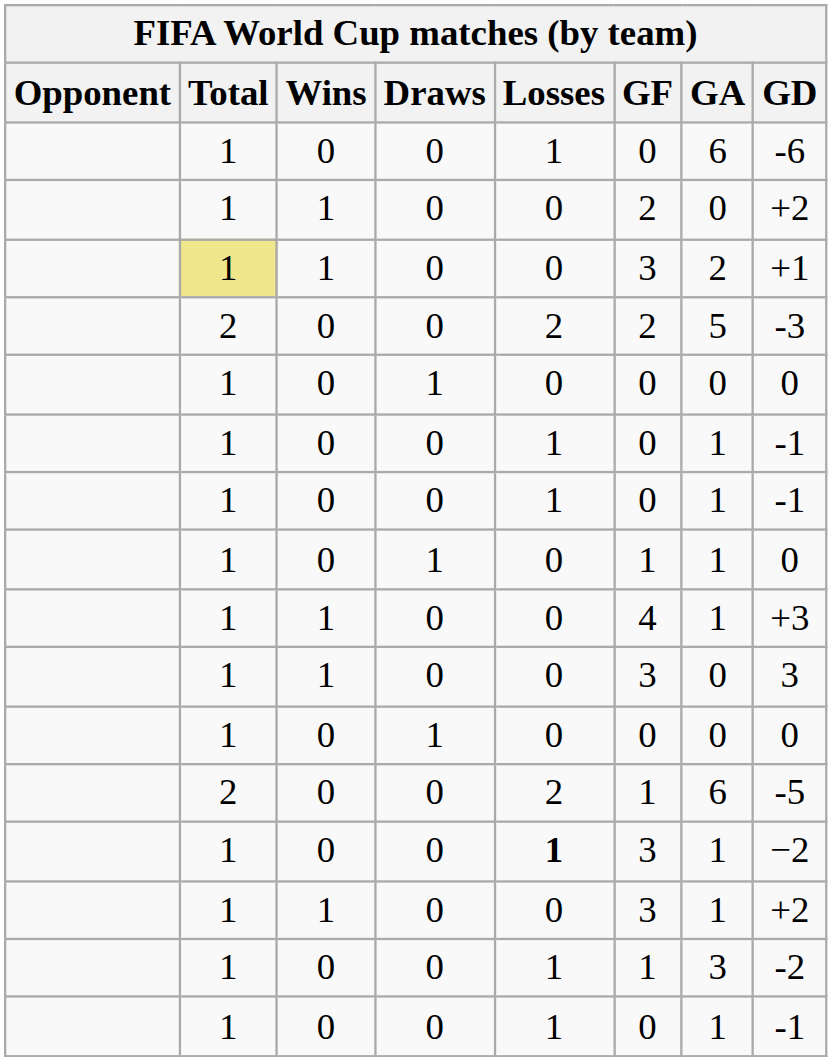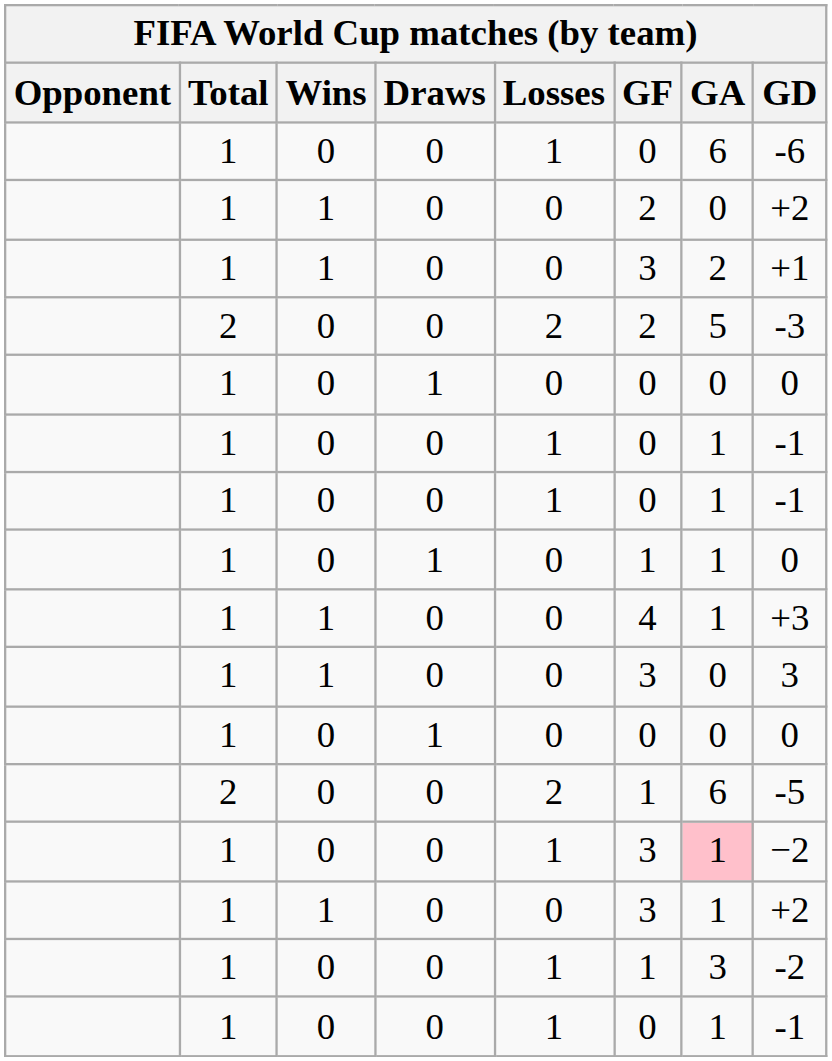(228, 267) khaki background -> (228, 267) no background
(554, 850) bold -> (554, 850) normal
(718, 850) no background -> (718, 850) pink background
